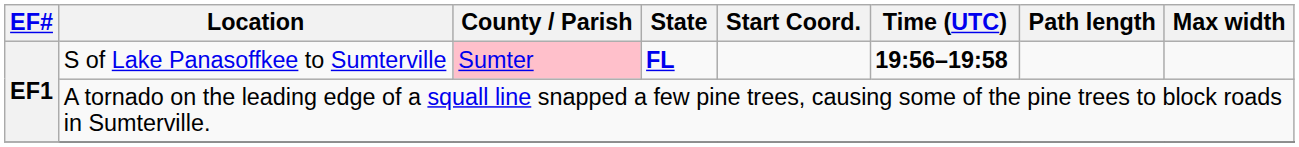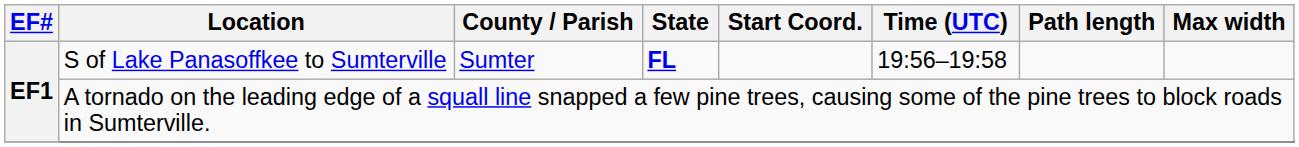(496, 60) pink background -> (497, 60) no background
(942, 60) bold -> (942, 60) normal
